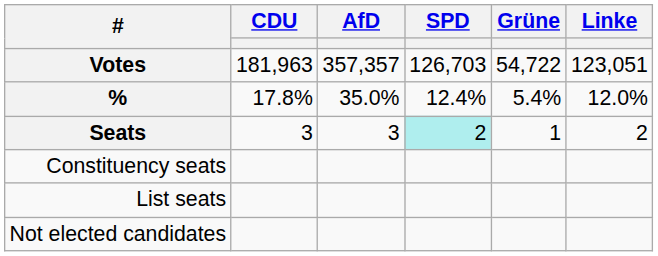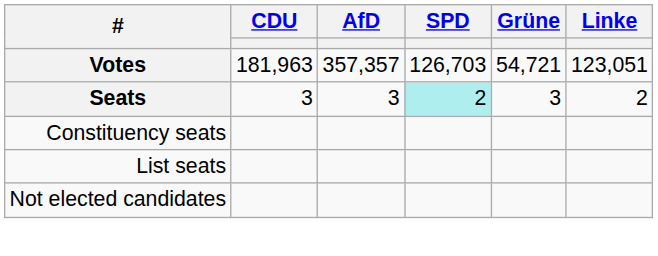(529, 64) 54,722 -> (529, 64) 54,721
- row: (118, 98)
(555, 132) 1 -> (555, 98) 3
